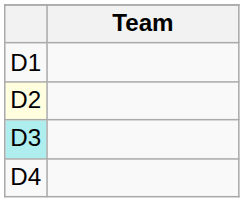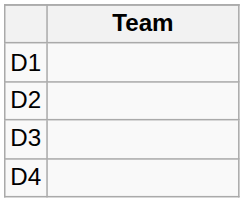(26, 100) lightyellow background -> (26, 100) no background
(26, 138) paleturquoise background -> (26, 138) no background
